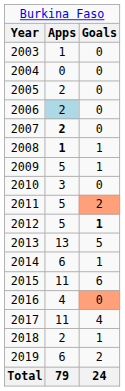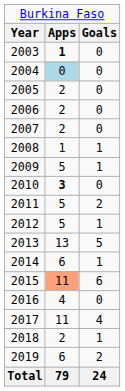(62, 52) normal -> (62, 52) bold
(62, 71) no background -> (62, 71) lightblue background
(62, 109) lightblue background -> (62, 109) no background
(62, 128) bold -> (62, 128) normal
(62, 147) bold -> (62, 147) normal
(62, 186) normal -> (62, 186) bold
(99, 205) lightsalmon background -> (99, 205) no background
(99, 224) bold -> (99, 224) normal
(62, 281) no background -> (62, 281) lightsalmon background
(99, 300) lightsalmon background -> (99, 300) no background
